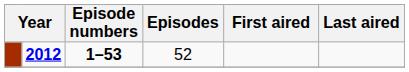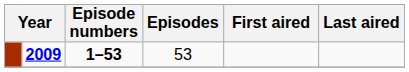(43, 54) 2012 -> (43, 54) 2009
(183, 54) 52 -> (183, 54) 53
